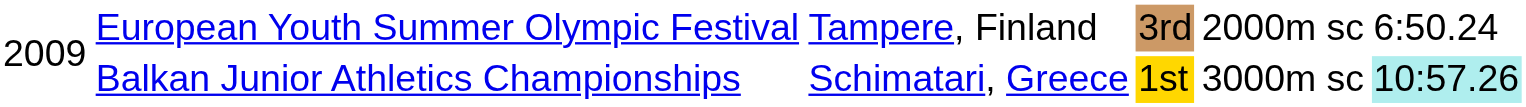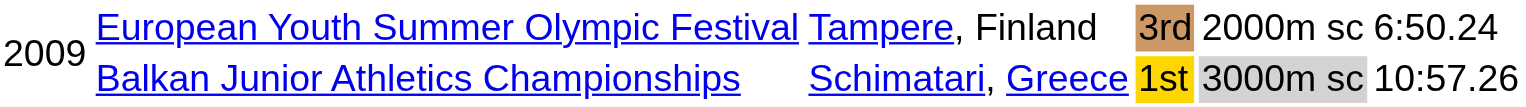(1283, 78) no background -> (1283, 78) lightgrey background
(1446, 78) paleturquoise background -> (1446, 78) no background
